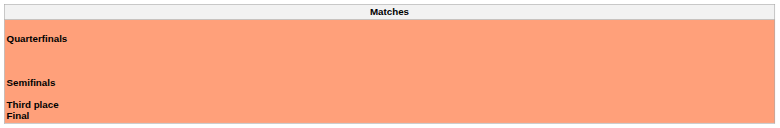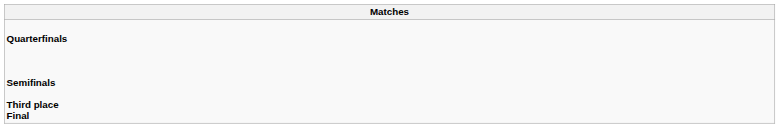(37, 77) lightsalmon background -> (37, 77) no background
